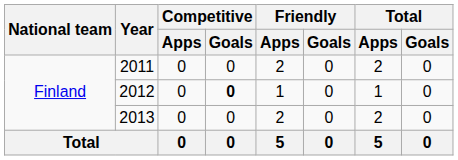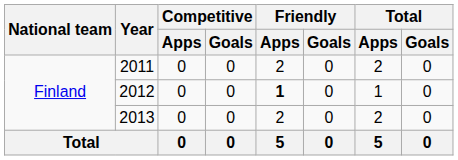(231, 92) bold -> (231, 92) normal
(280, 92) normal -> (280, 92) bold
